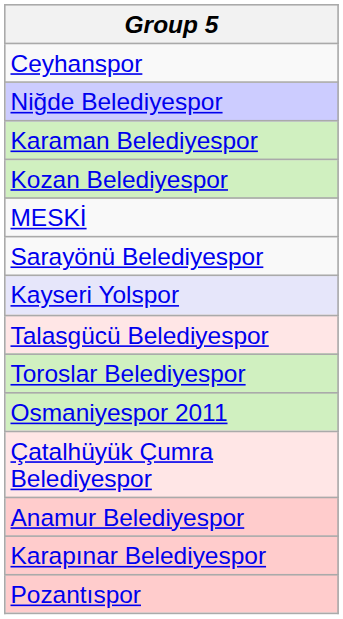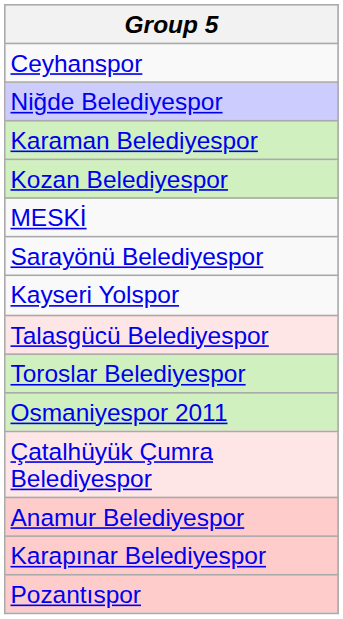(95, 296) lavender background -> (95, 296) no background
